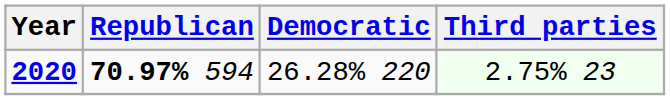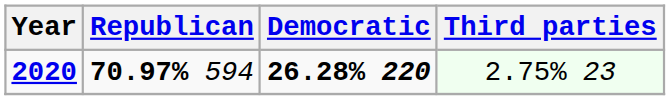(349, 72) normal -> (349, 72) bold
